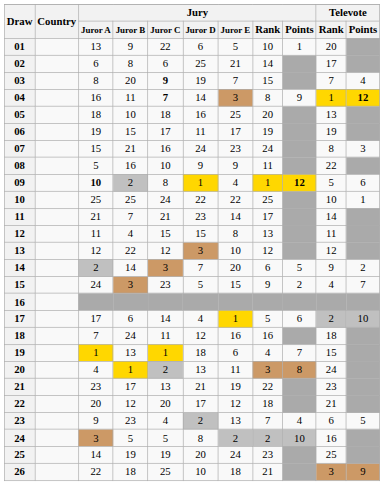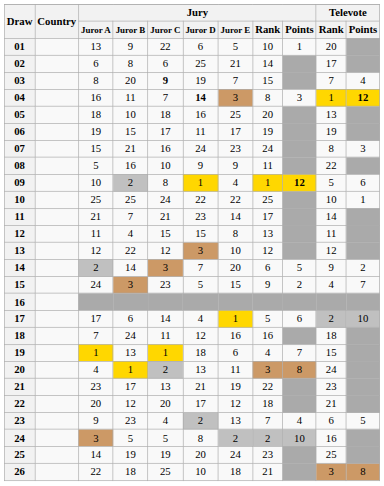(165, 98) bold -> (165, 98) normal
(200, 98) normal -> (200, 98) bold
(299, 98) 9 -> (299, 98) 3
(96, 183) bold -> (96, 183) normal
(363, 472) 9 -> (363, 472) 8
